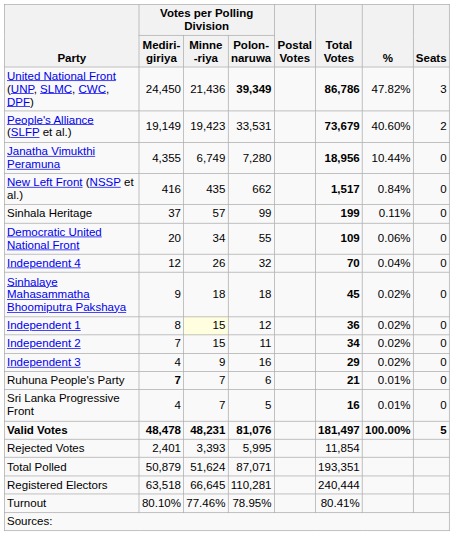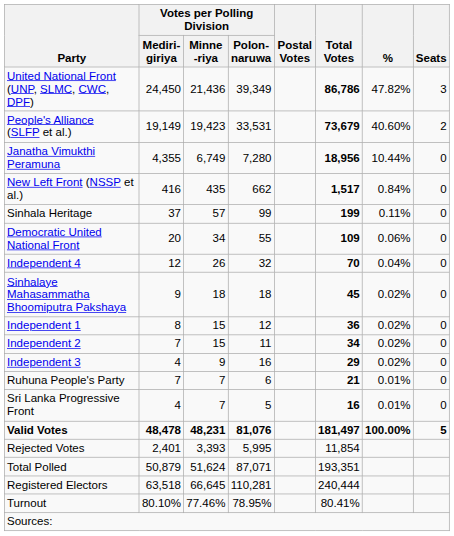(254, 89) bold -> (254, 89) normal
(219, 325) lightyellow background -> (219, 325) no background
(178, 380) bold -> (178, 380) normal
